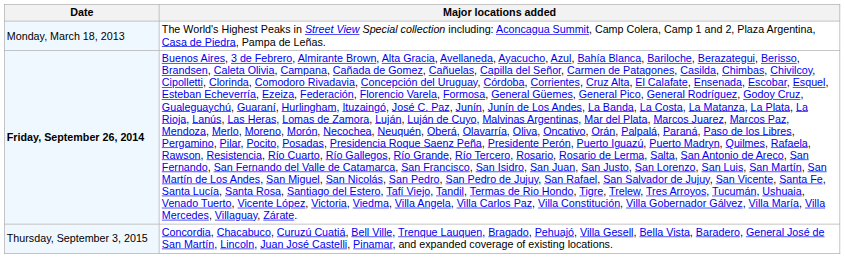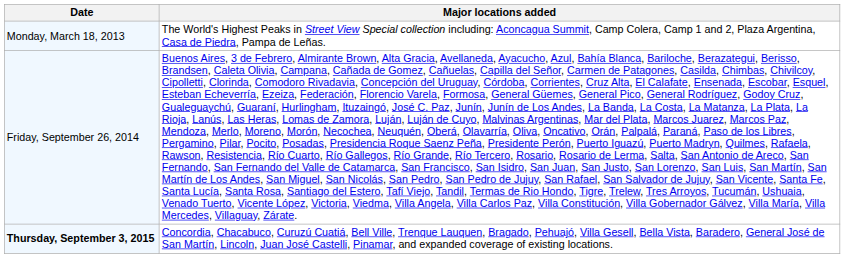(76, 137) bold -> (73, 137) normal
(77, 238) normal -> (81, 238) bold
